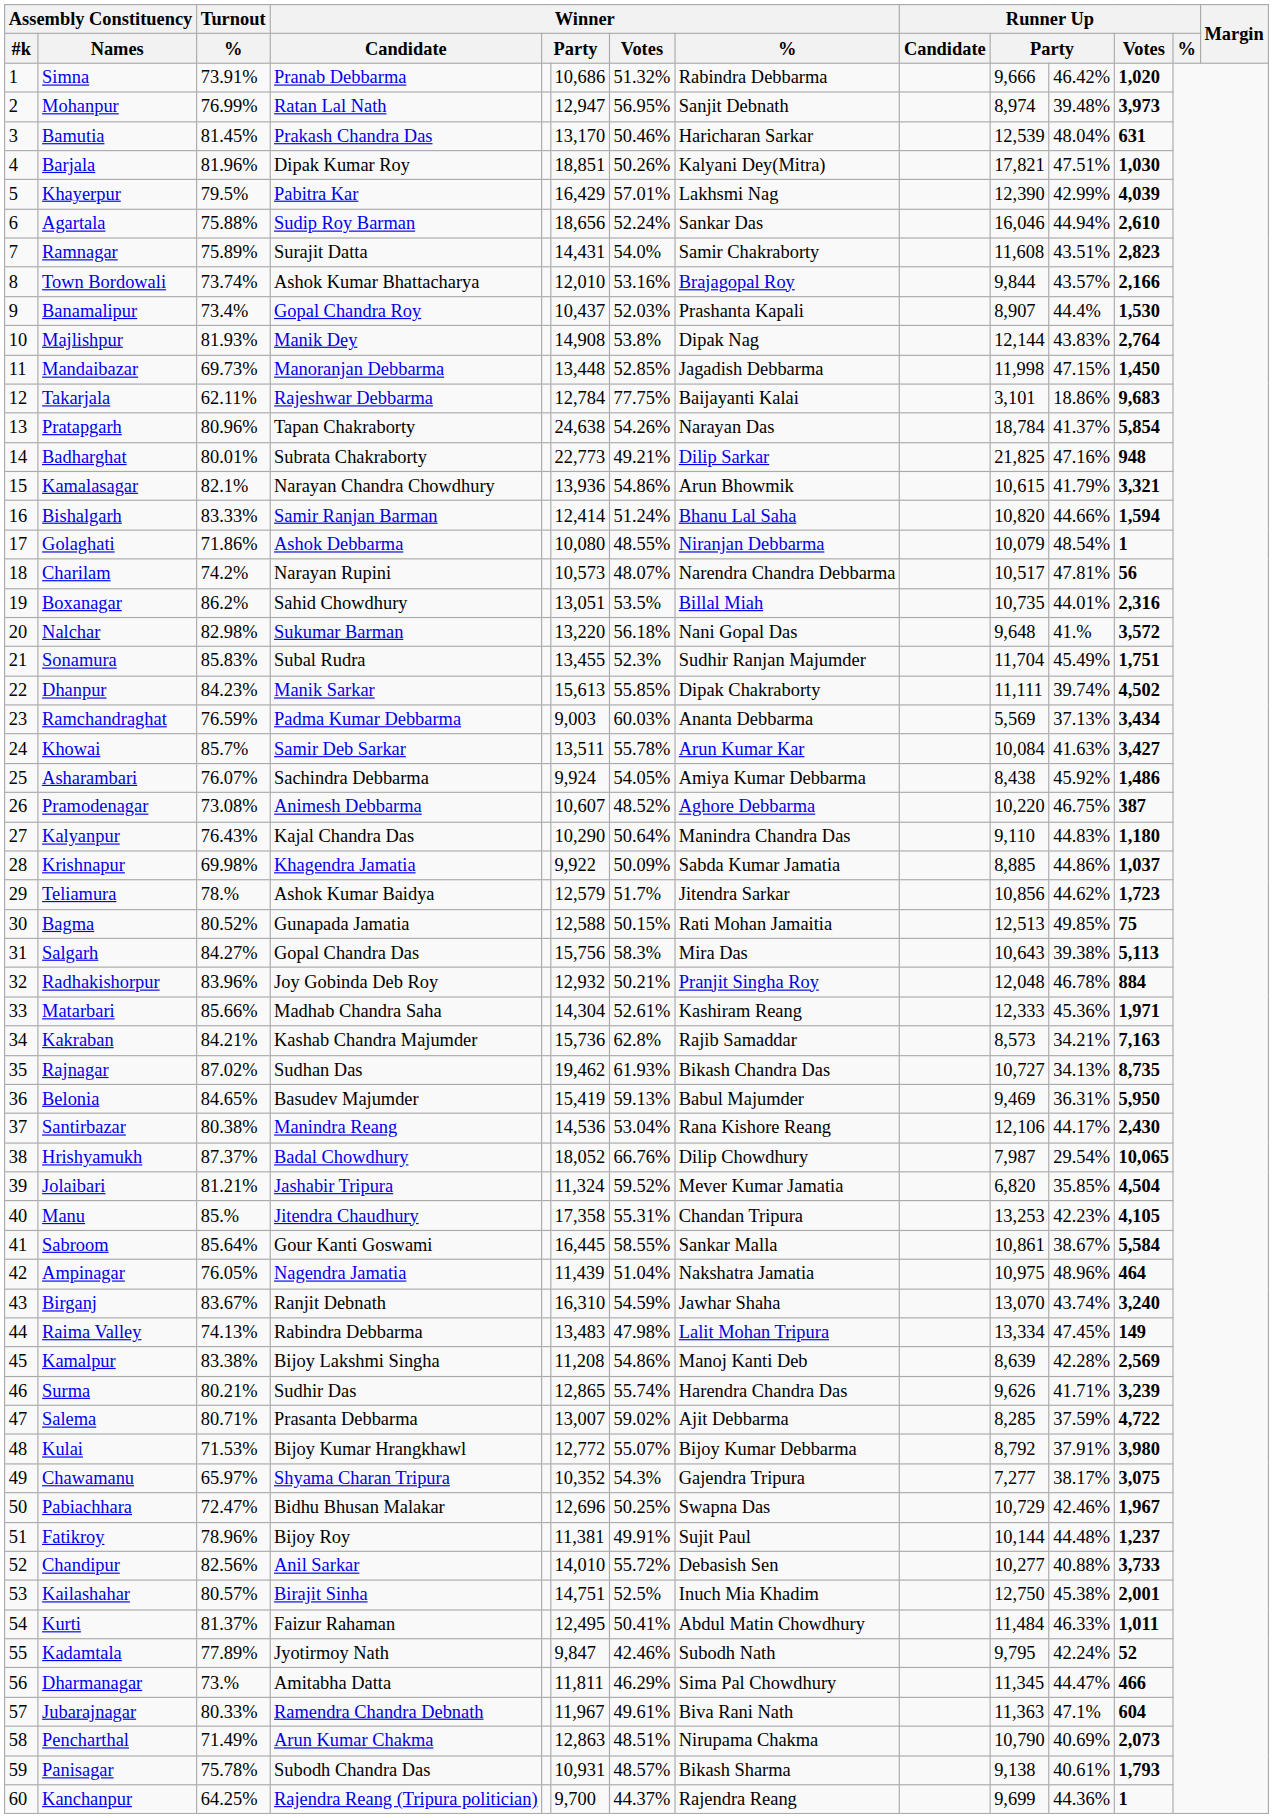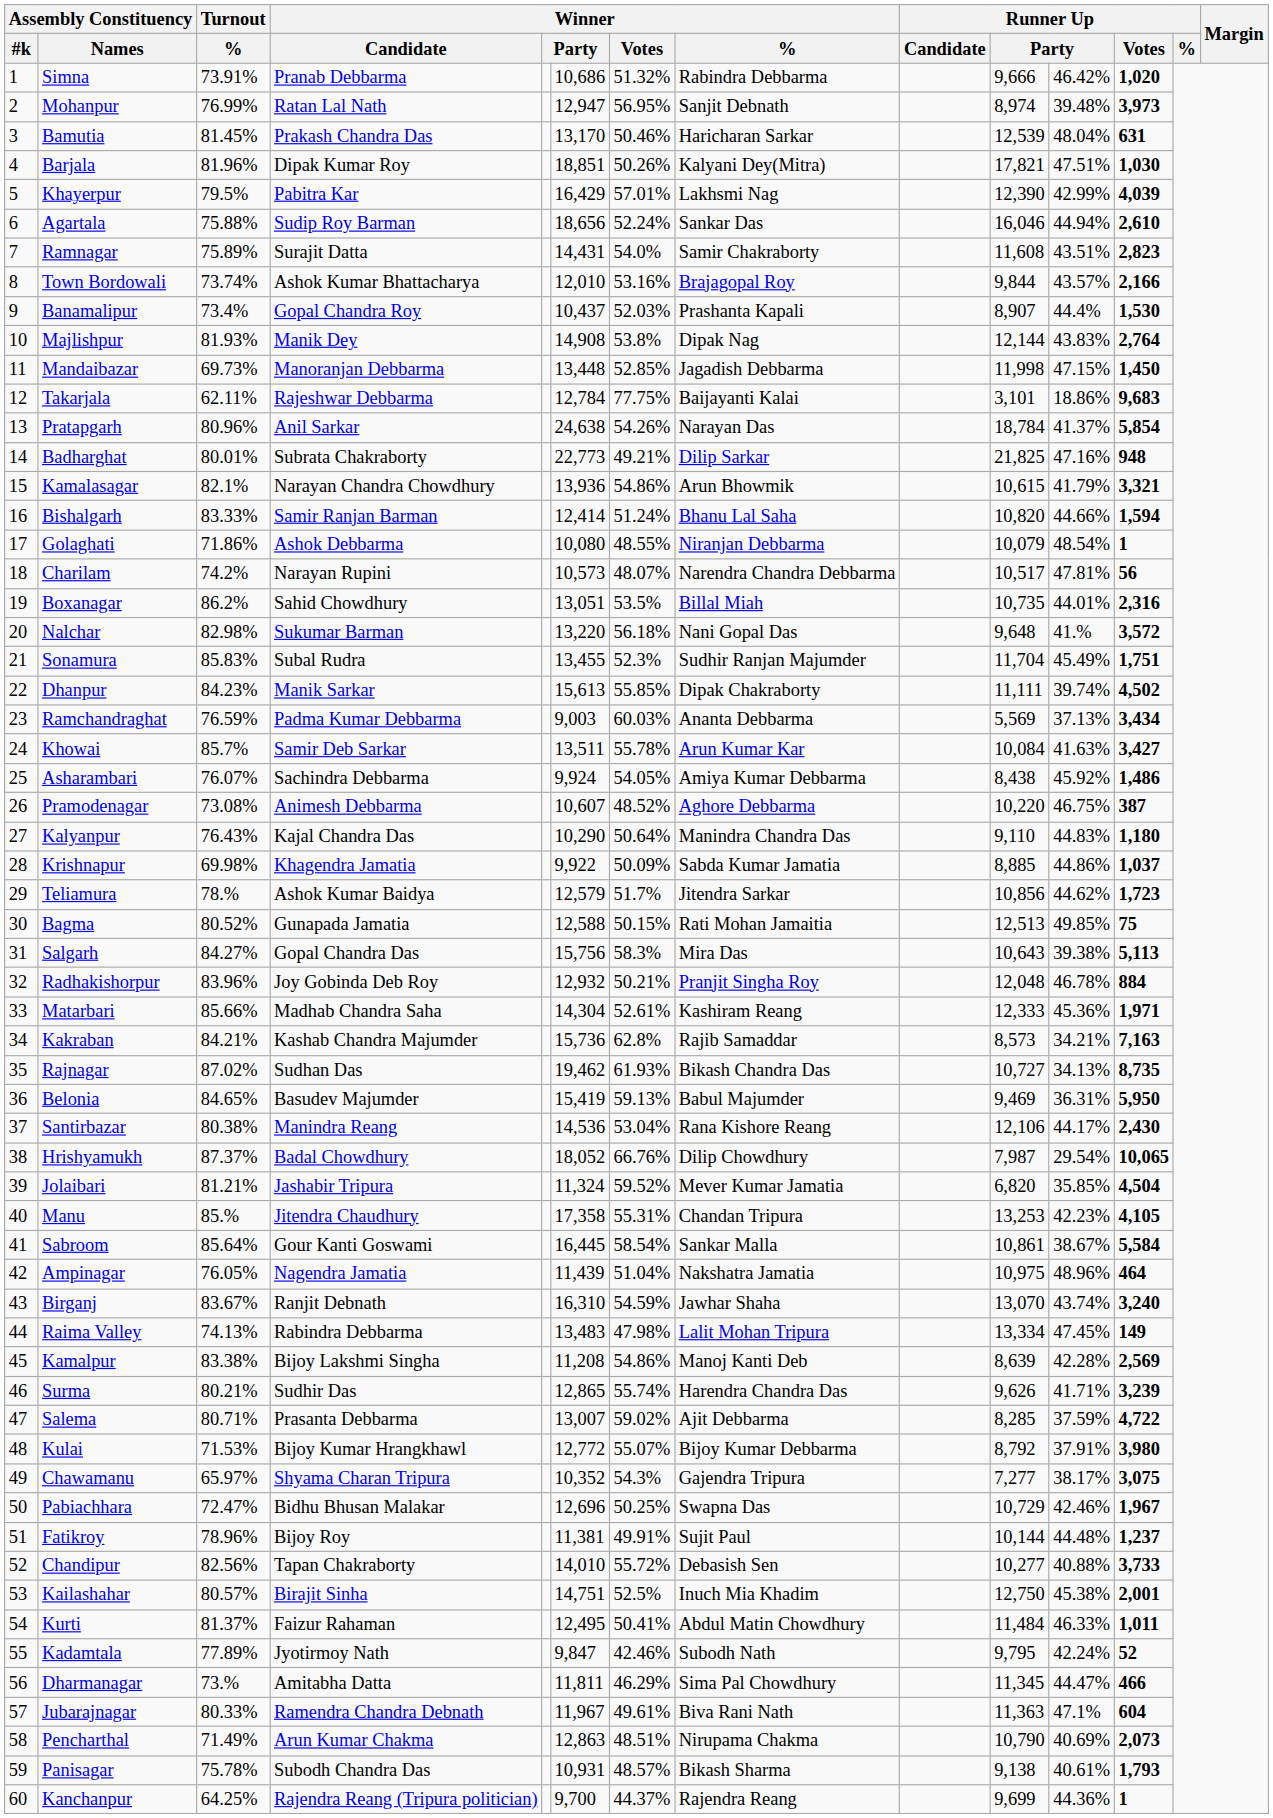(345, 427) Tapan Chakraborty -> (317, 427) Anil Sarkar
(642, 1244) 58.55% -> (642, 1244) 58.54%
(317, 1565) Anil Sarkar -> (345, 1565) Tapan Chakraborty
